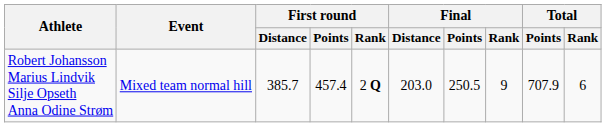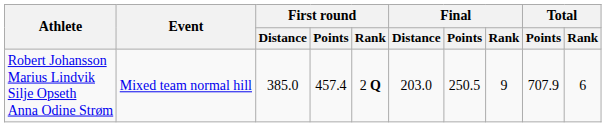(283, 85) 385.7 -> (283, 85) 385.0
